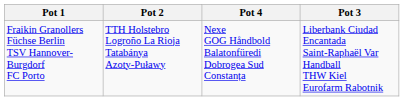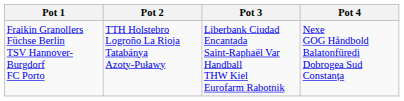columns swapped: (350, 12) <-> (251, 12)
